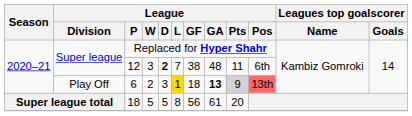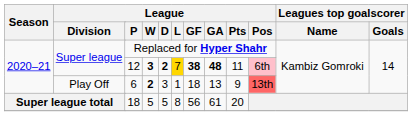(150, 66) normal -> (150, 66) bold
(178, 66) no background -> (178, 66) gold background
(194, 66) normal -> (194, 66) bold
(215, 66) normal -> (215, 66) bold
(262, 66) no background -> (262, 66) pink background
(150, 84) normal -> (150, 84) bold
(178, 84) gold background -> (178, 84) no background
(215, 84) bold -> (215, 84) normal
(238, 84) lightgrey background -> (238, 84) no background
